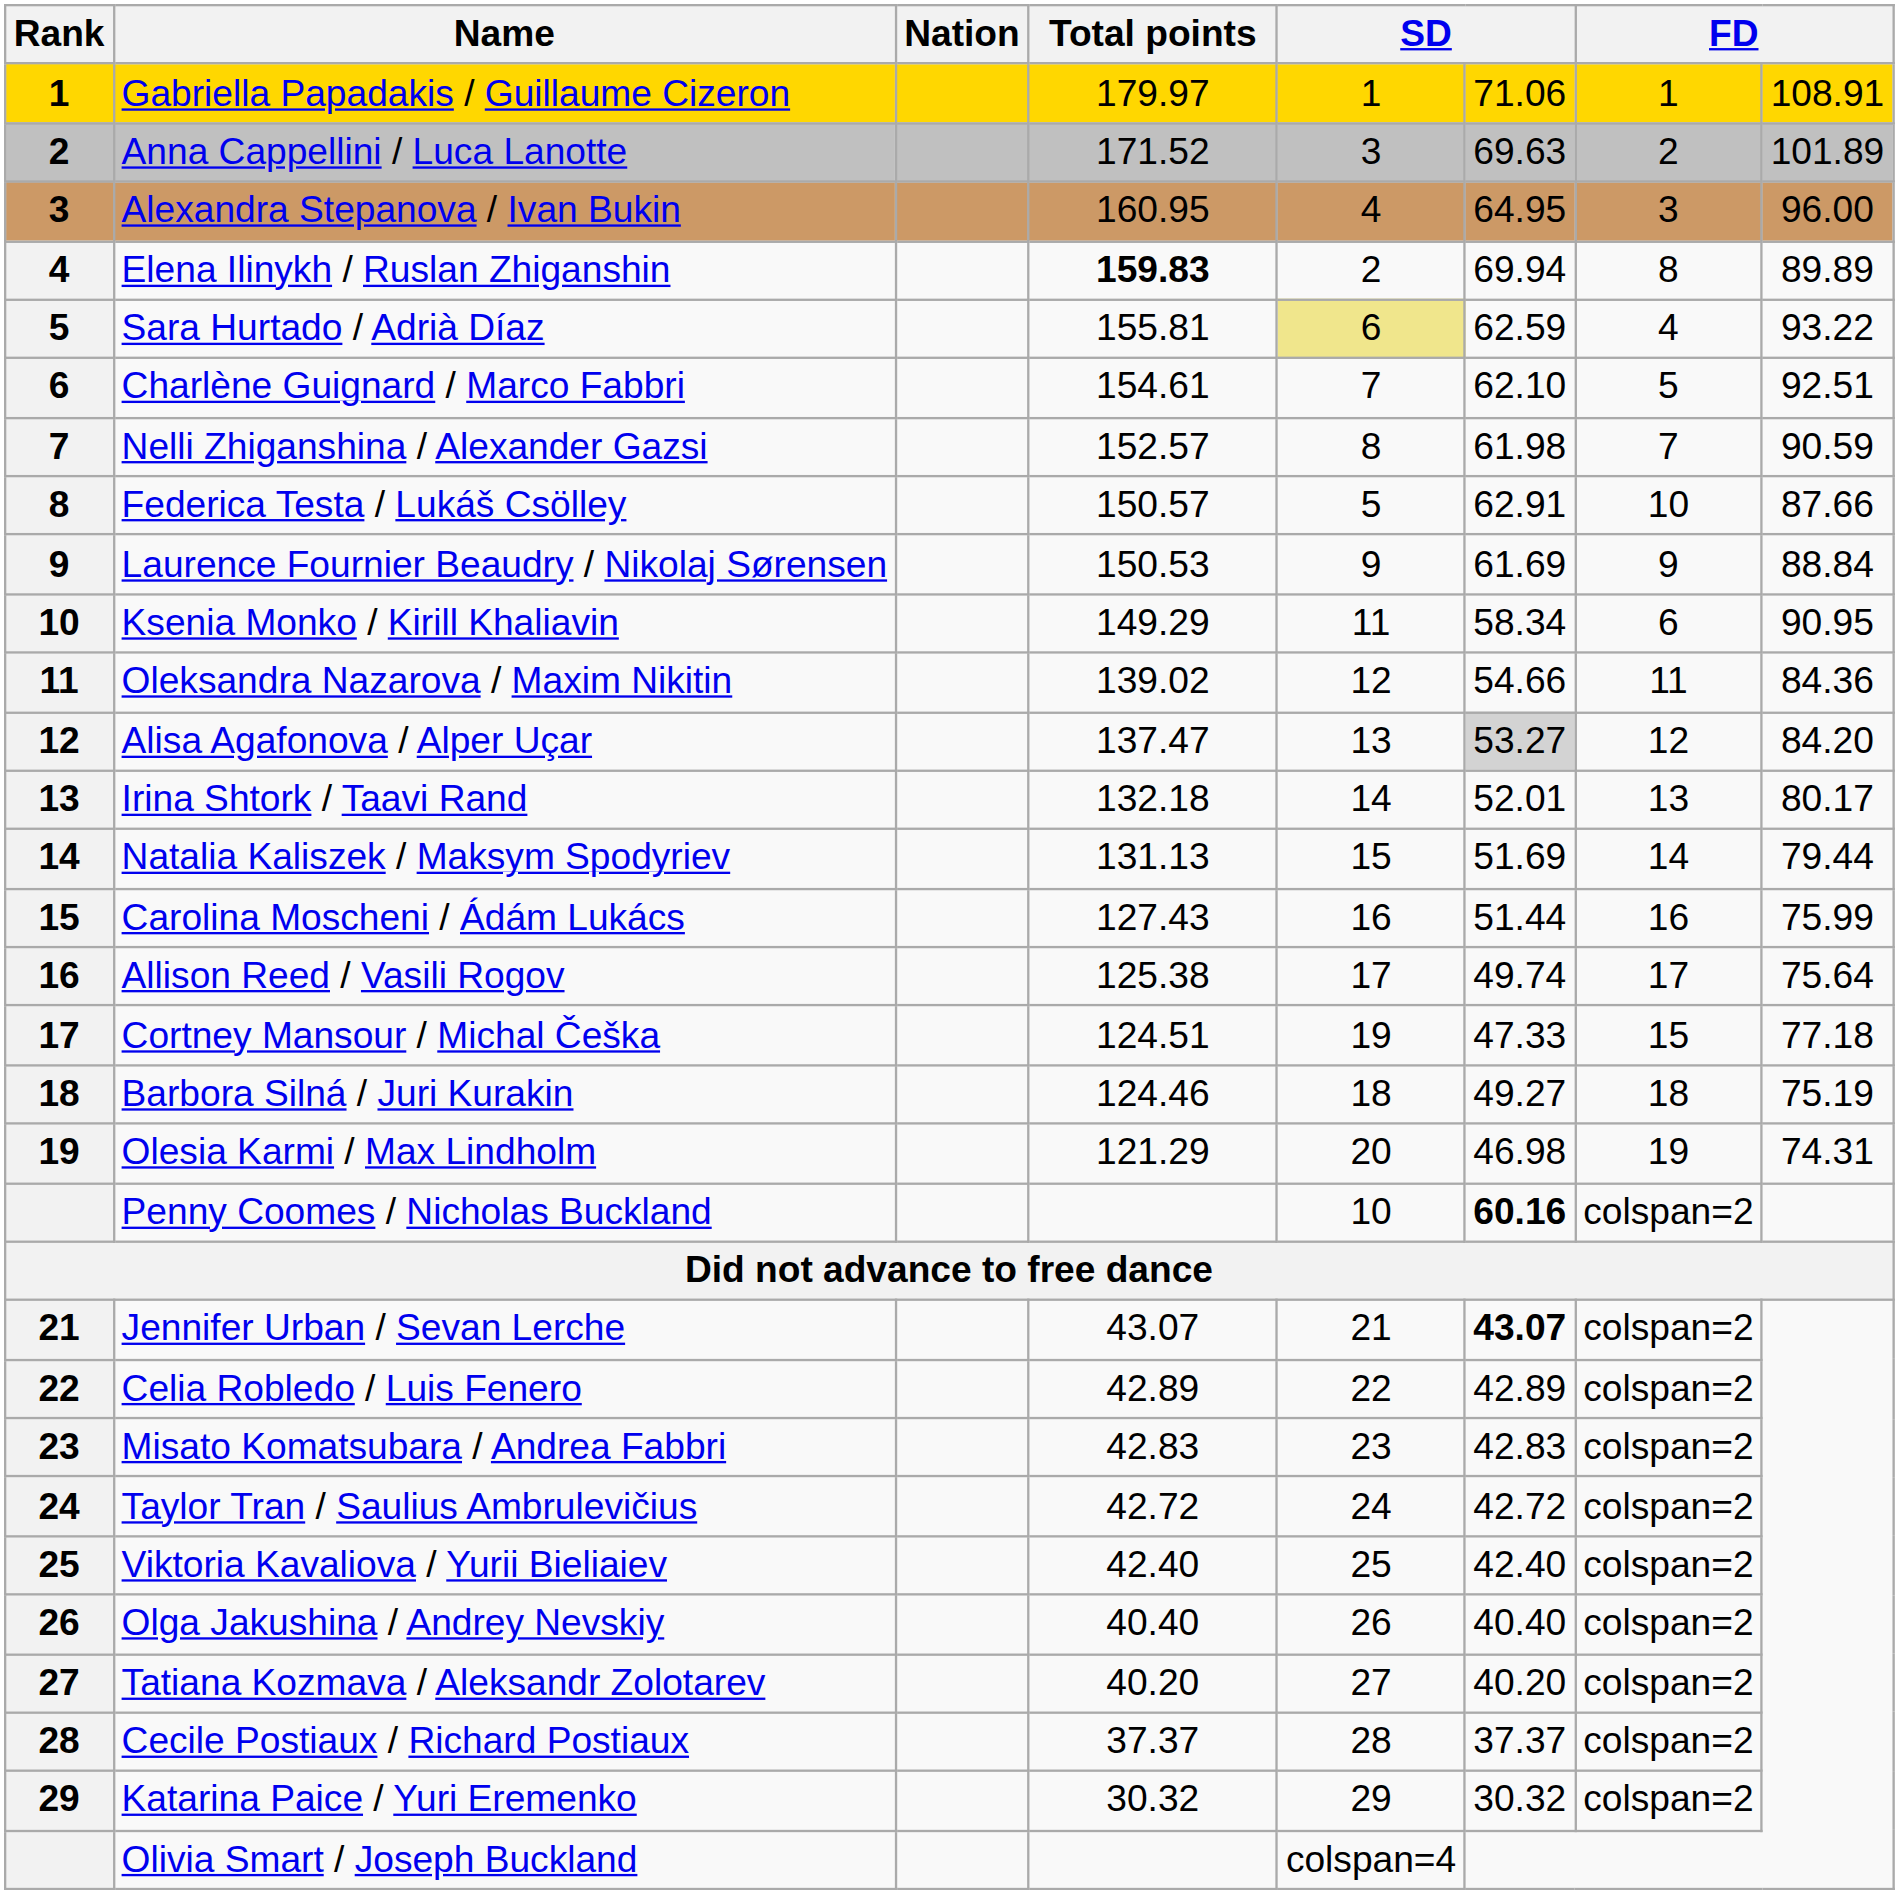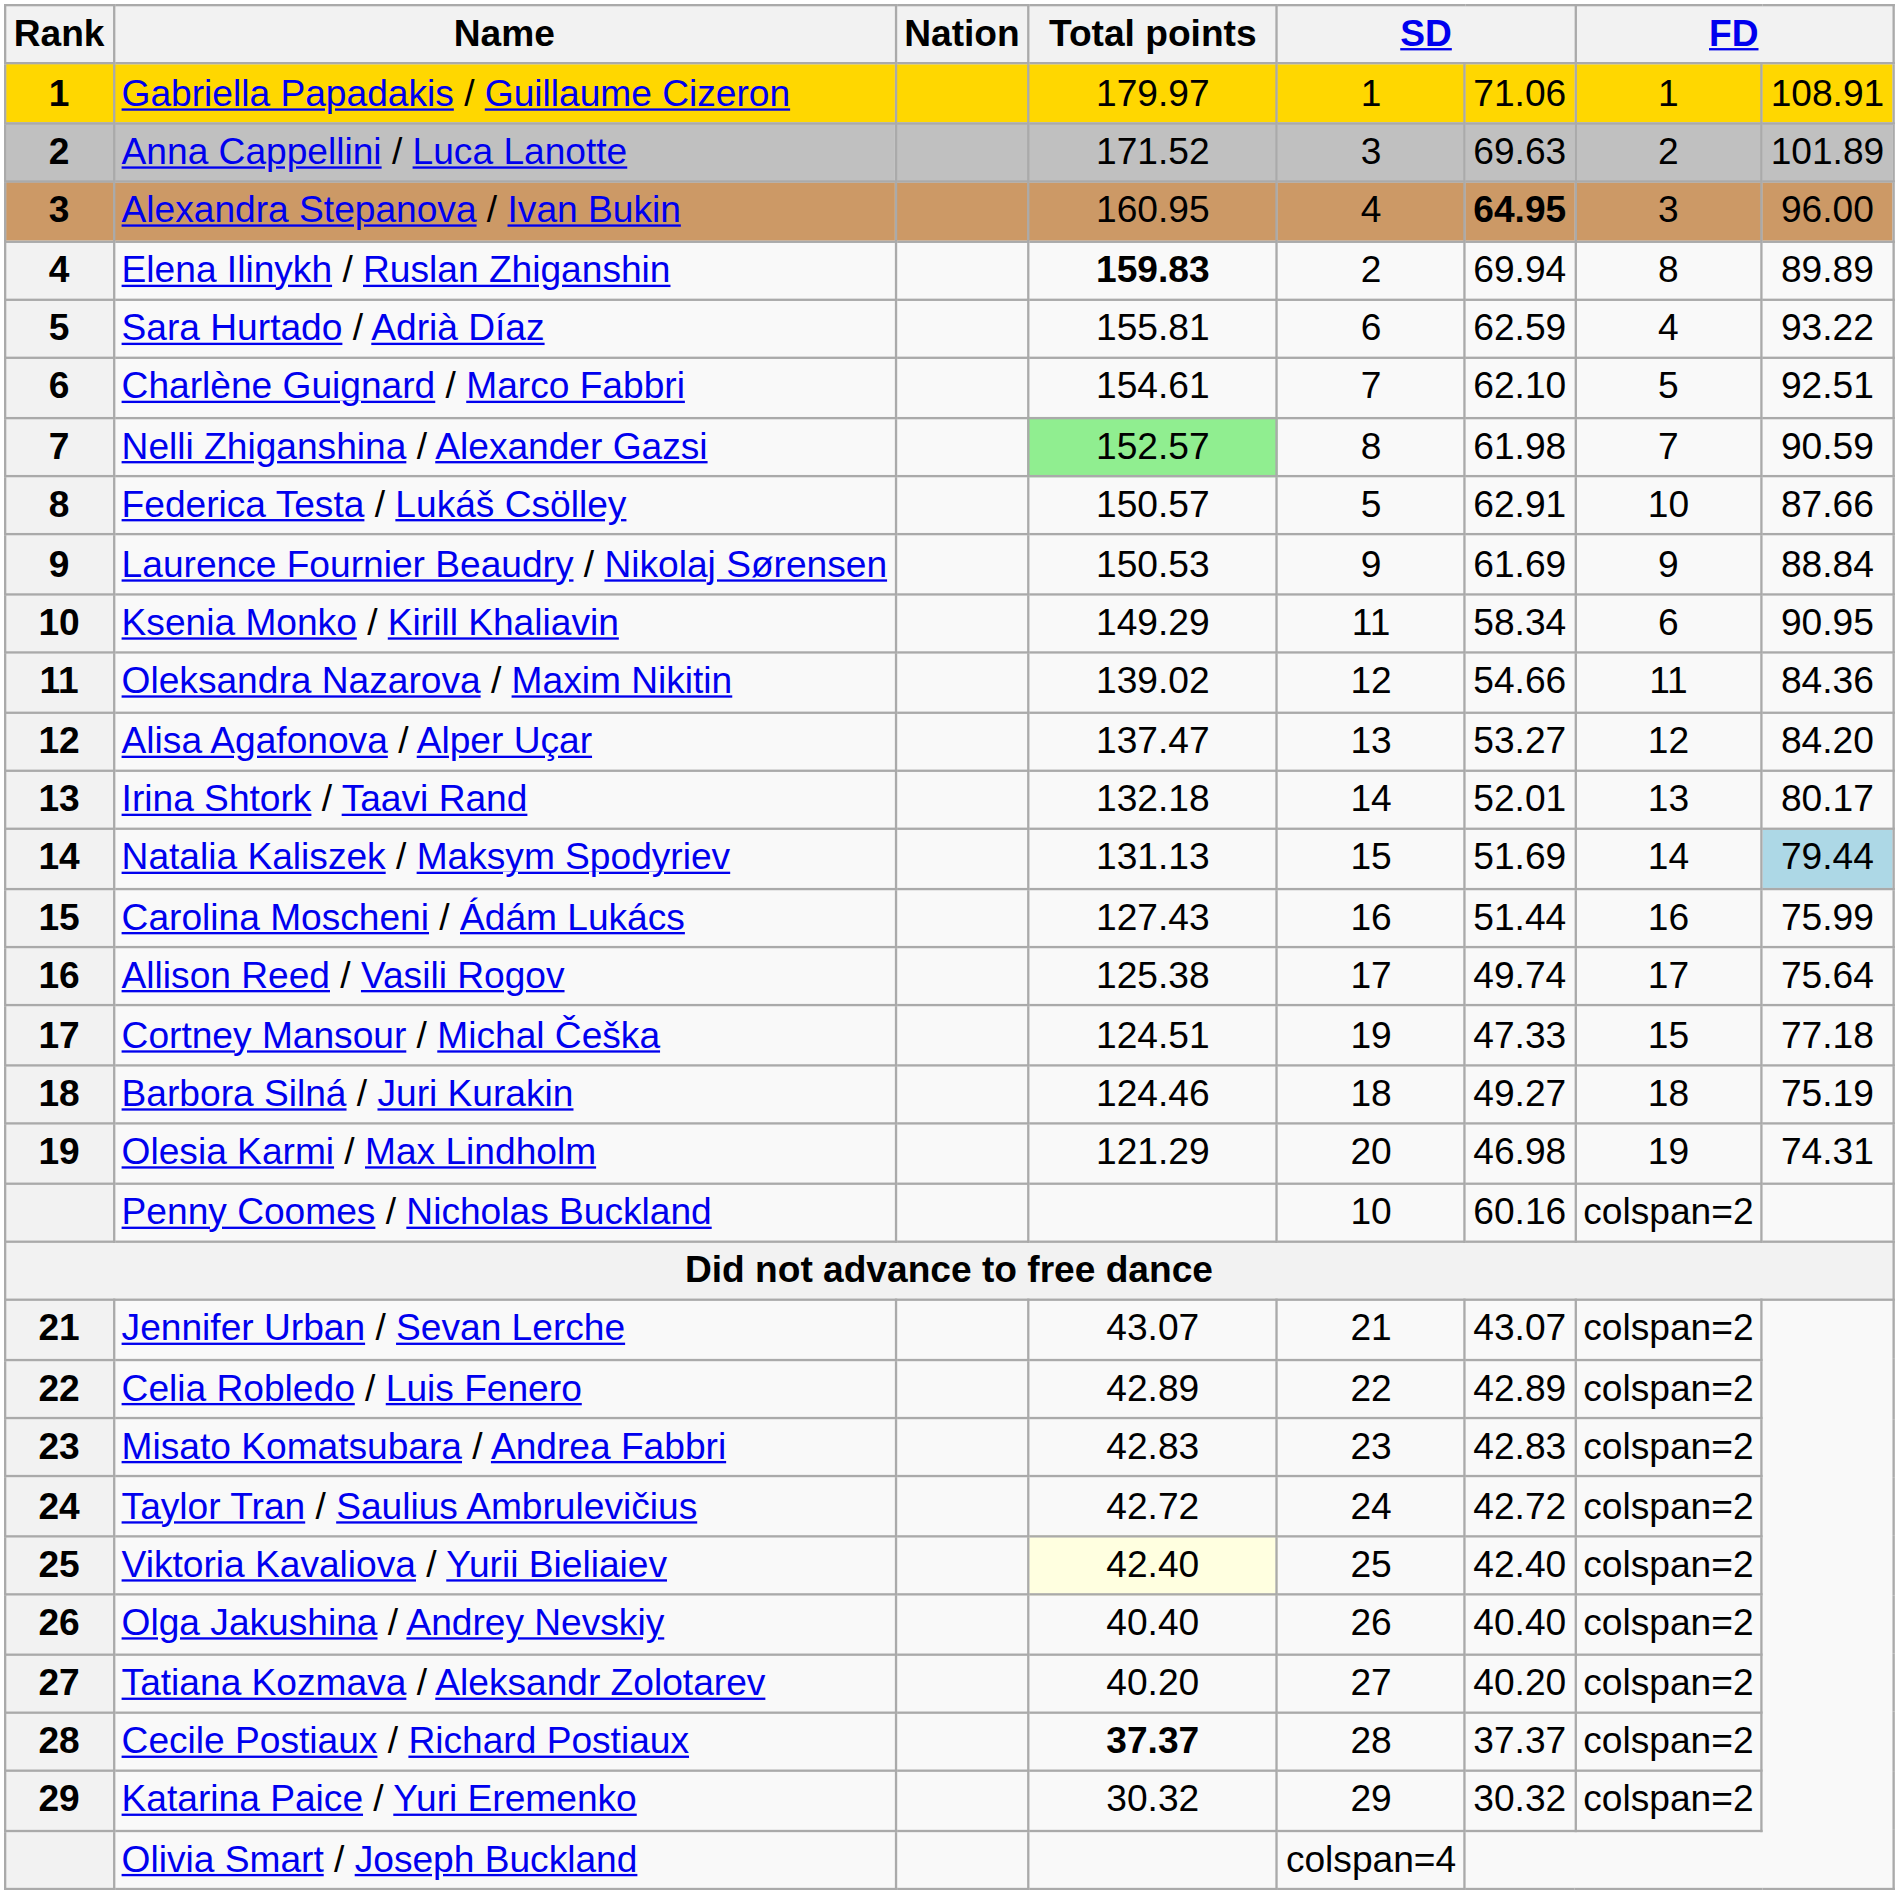(1520, 210) normal -> (1520, 210) bold
(1371, 328) khaki background -> (1371, 328) no background
(1153, 446) no background -> (1153, 446) lightgreen background
(1520, 740) lightgrey background -> (1520, 740) no background
(1827, 858) no background -> (1827, 858) lightblue background
(1520, 1211) bold -> (1520, 1211) normal
(1520, 1329) bold -> (1520, 1329) normal
(1153, 1564) no background -> (1153, 1564) lightyellow background
(1153, 1741) normal -> (1153, 1741) bold
